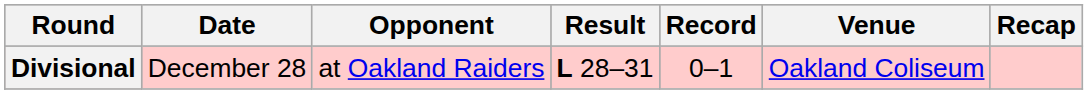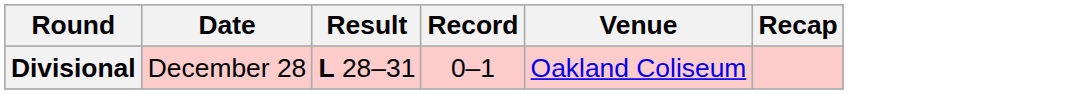- column: (431, 25)
